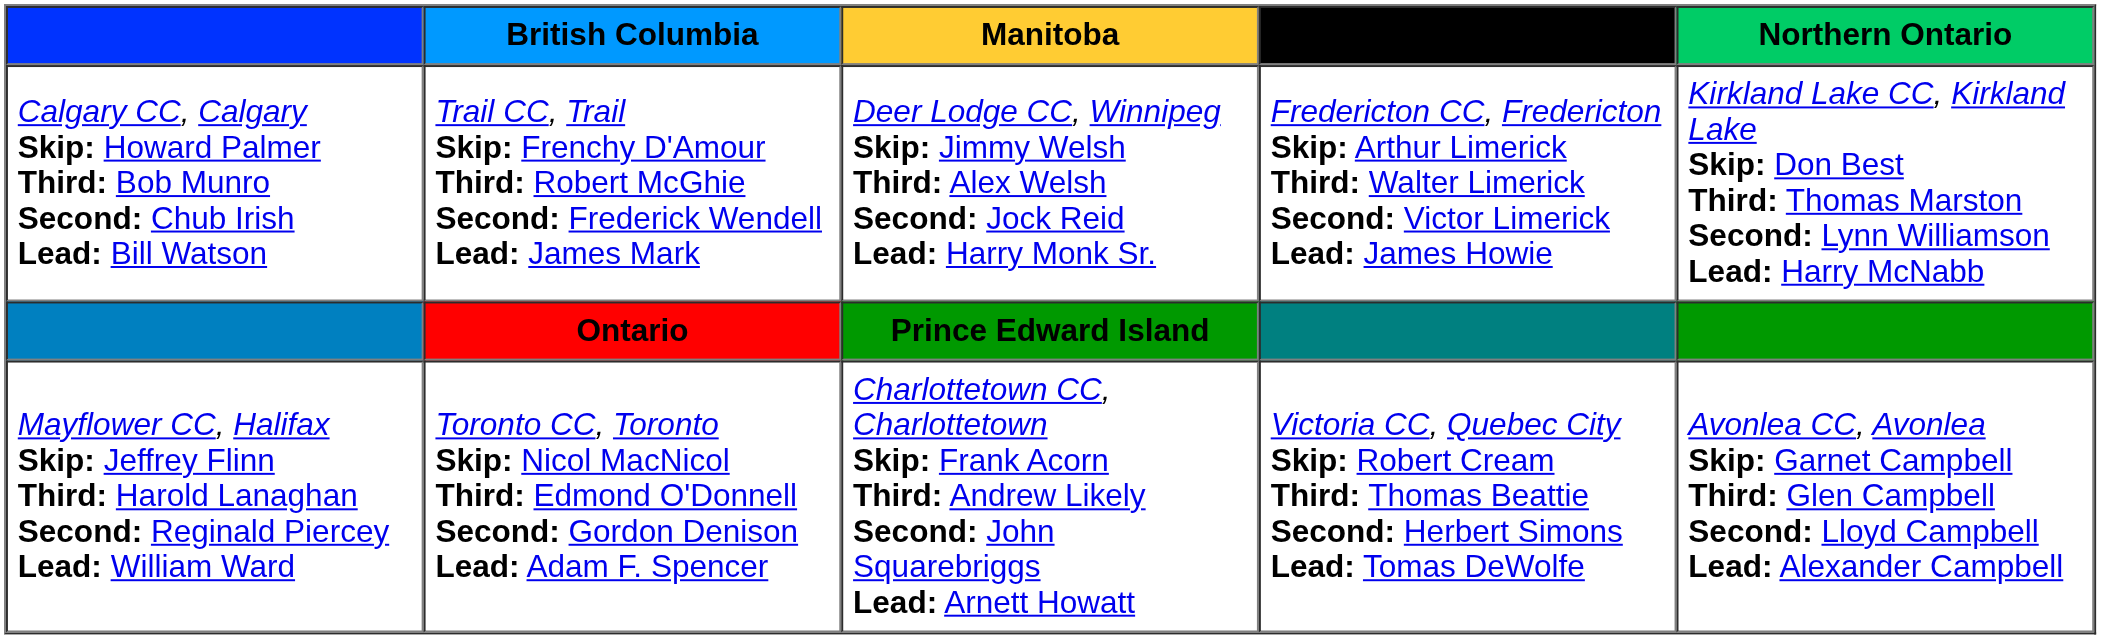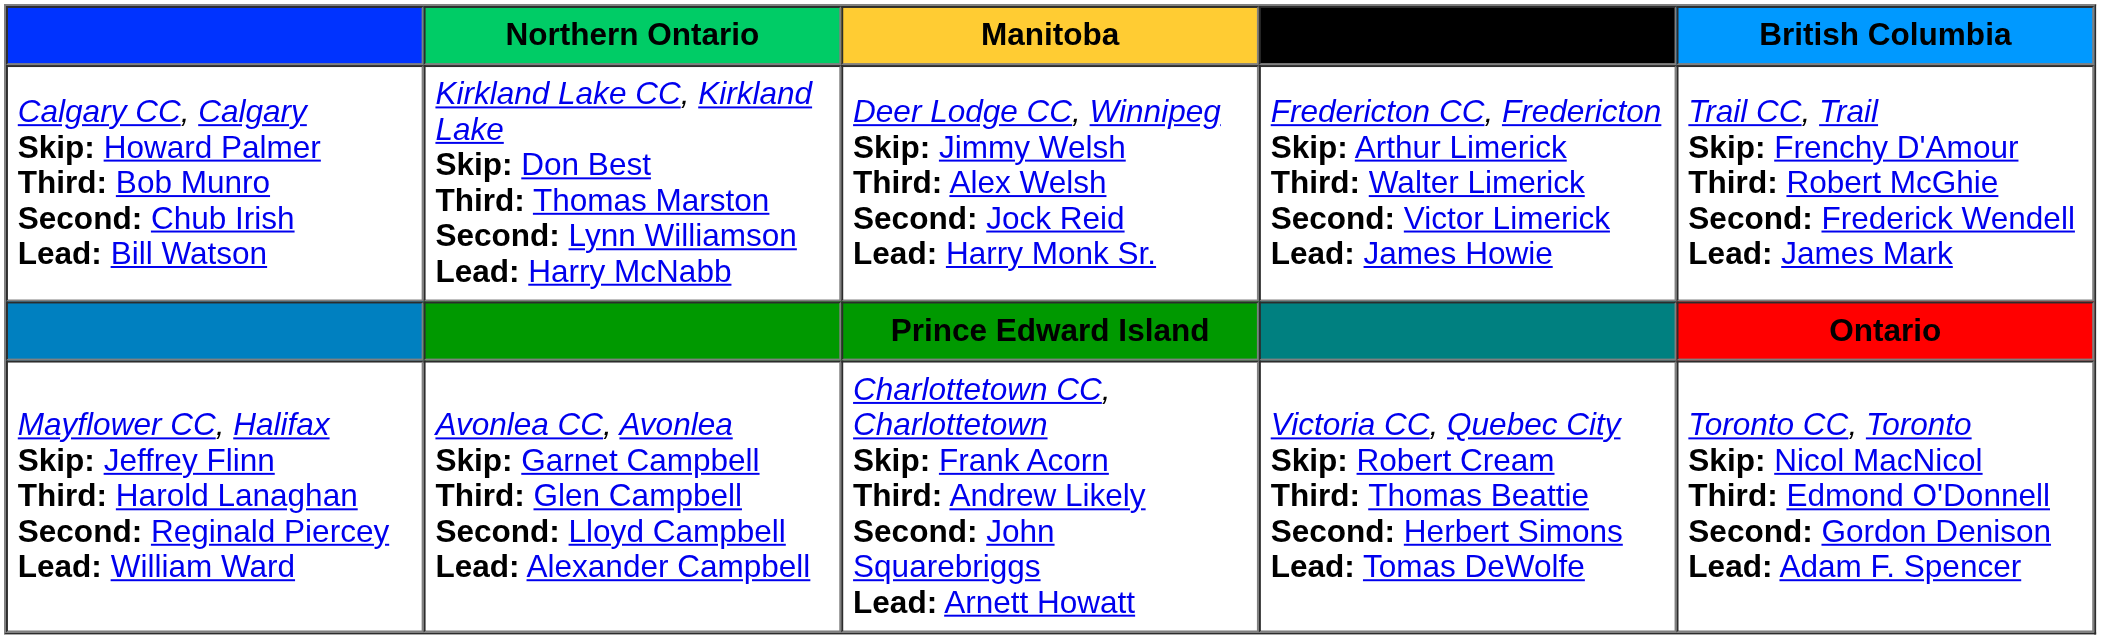columns swapped: (632, 35) <-> (1885, 35)
